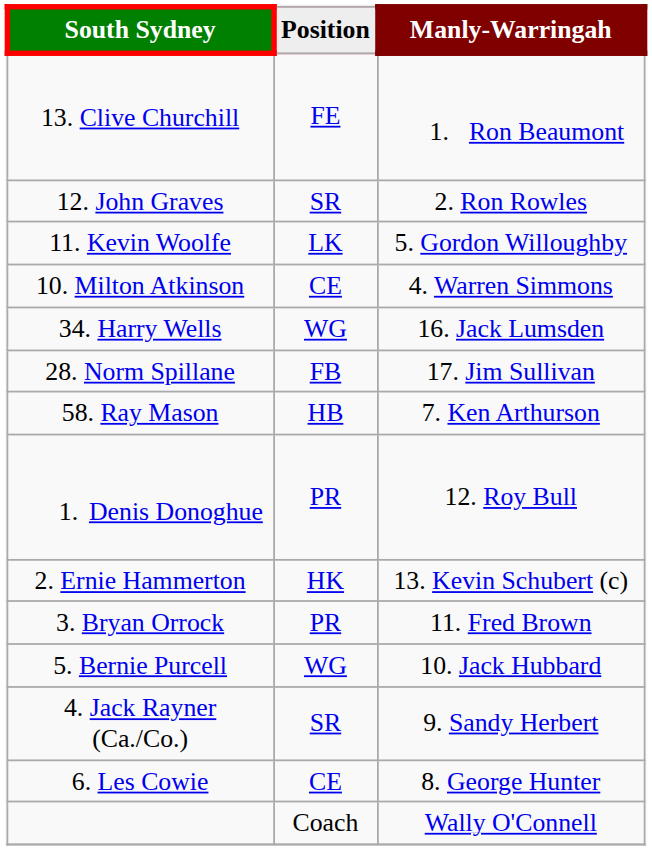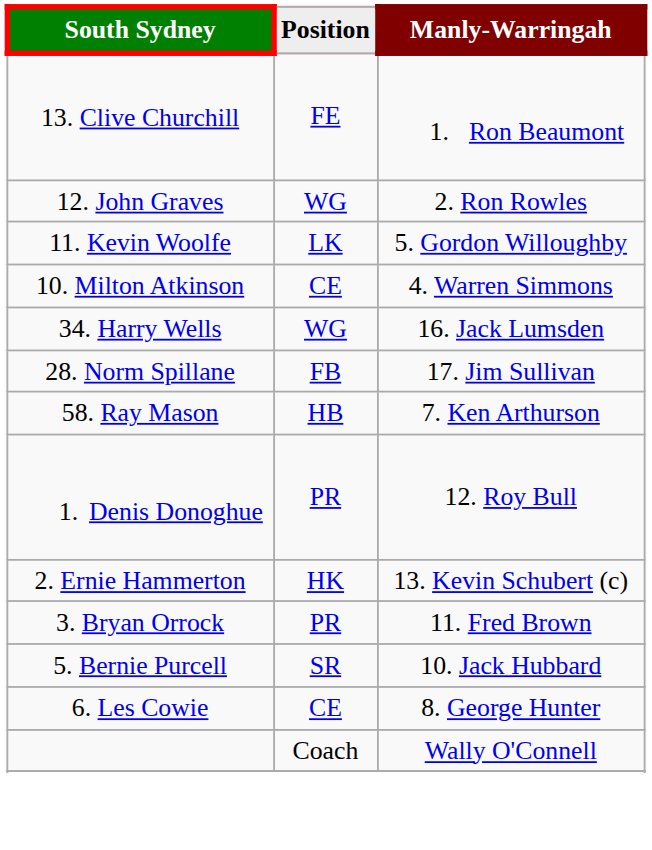(325, 200) SR -> (325, 200) WG
(325, 665) WG -> (325, 665) SR
- row: (140, 722)
